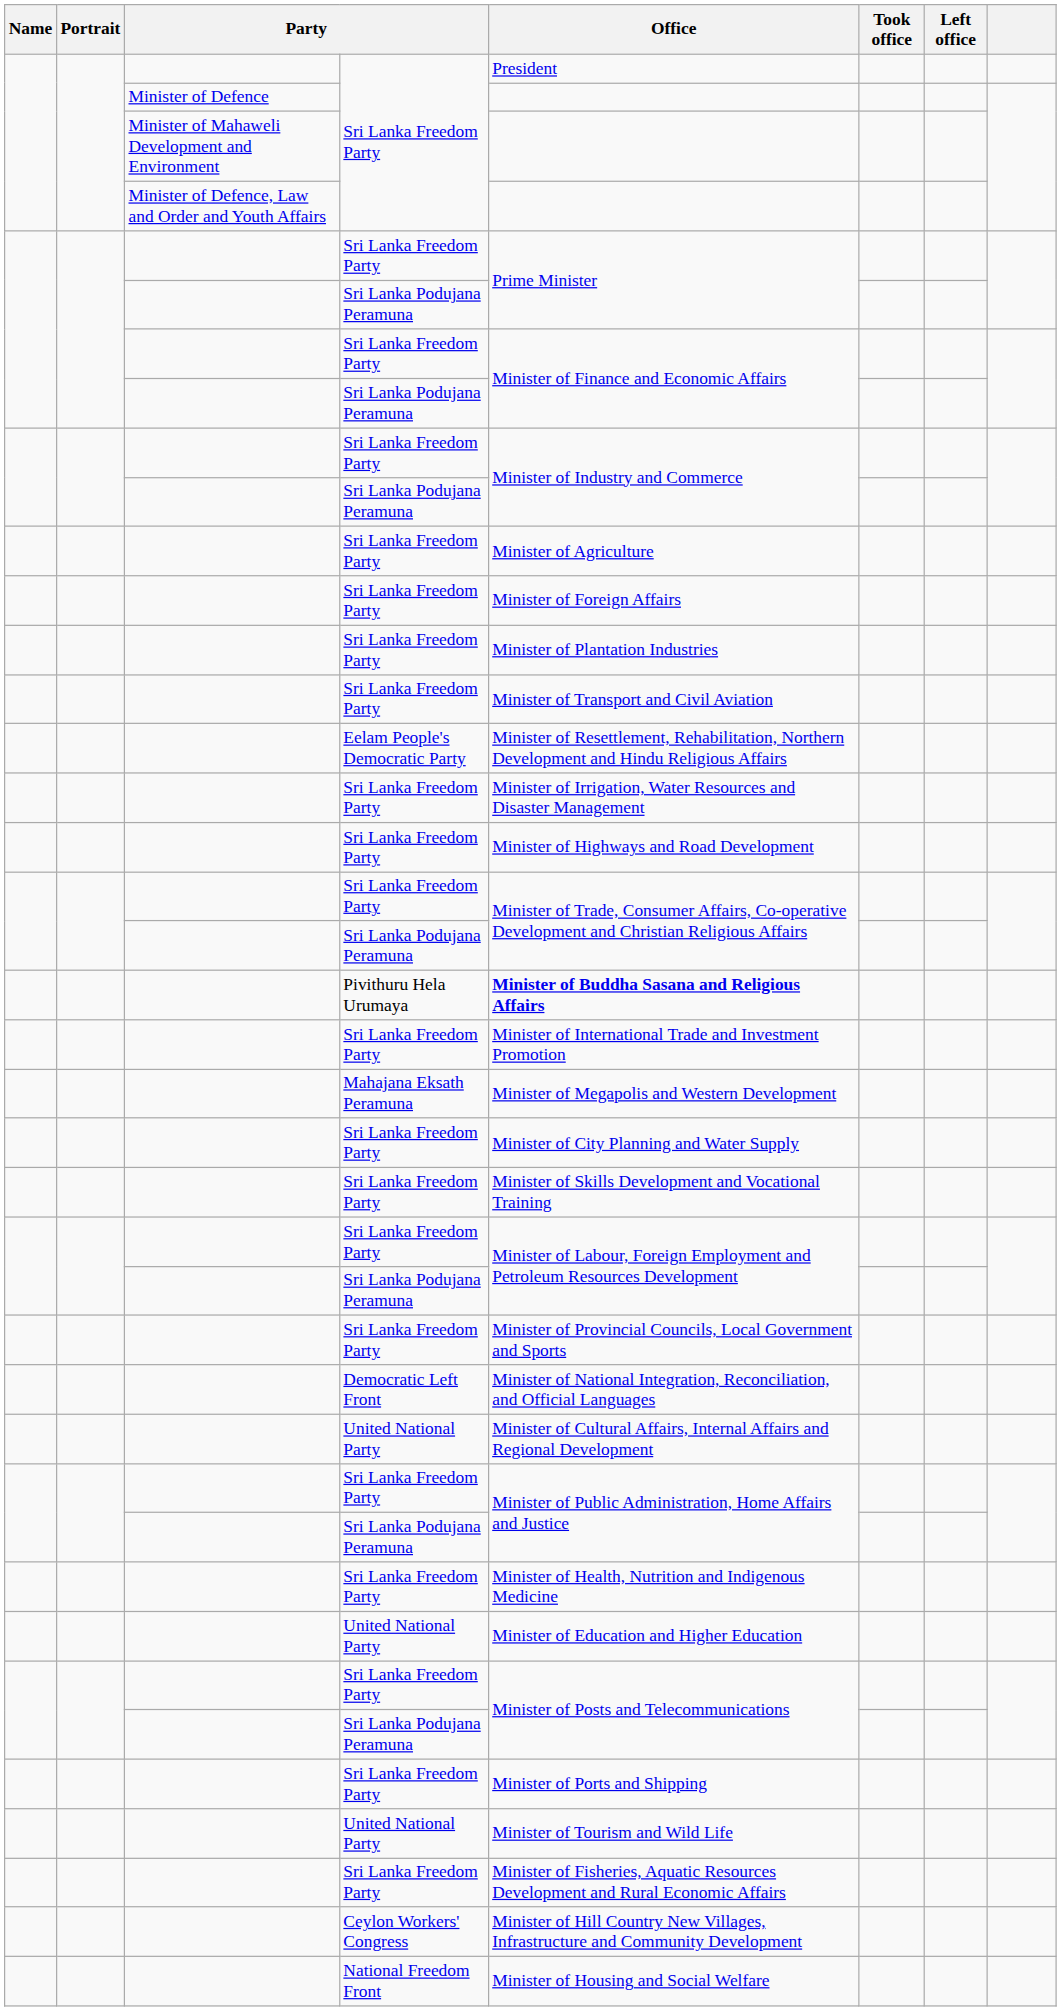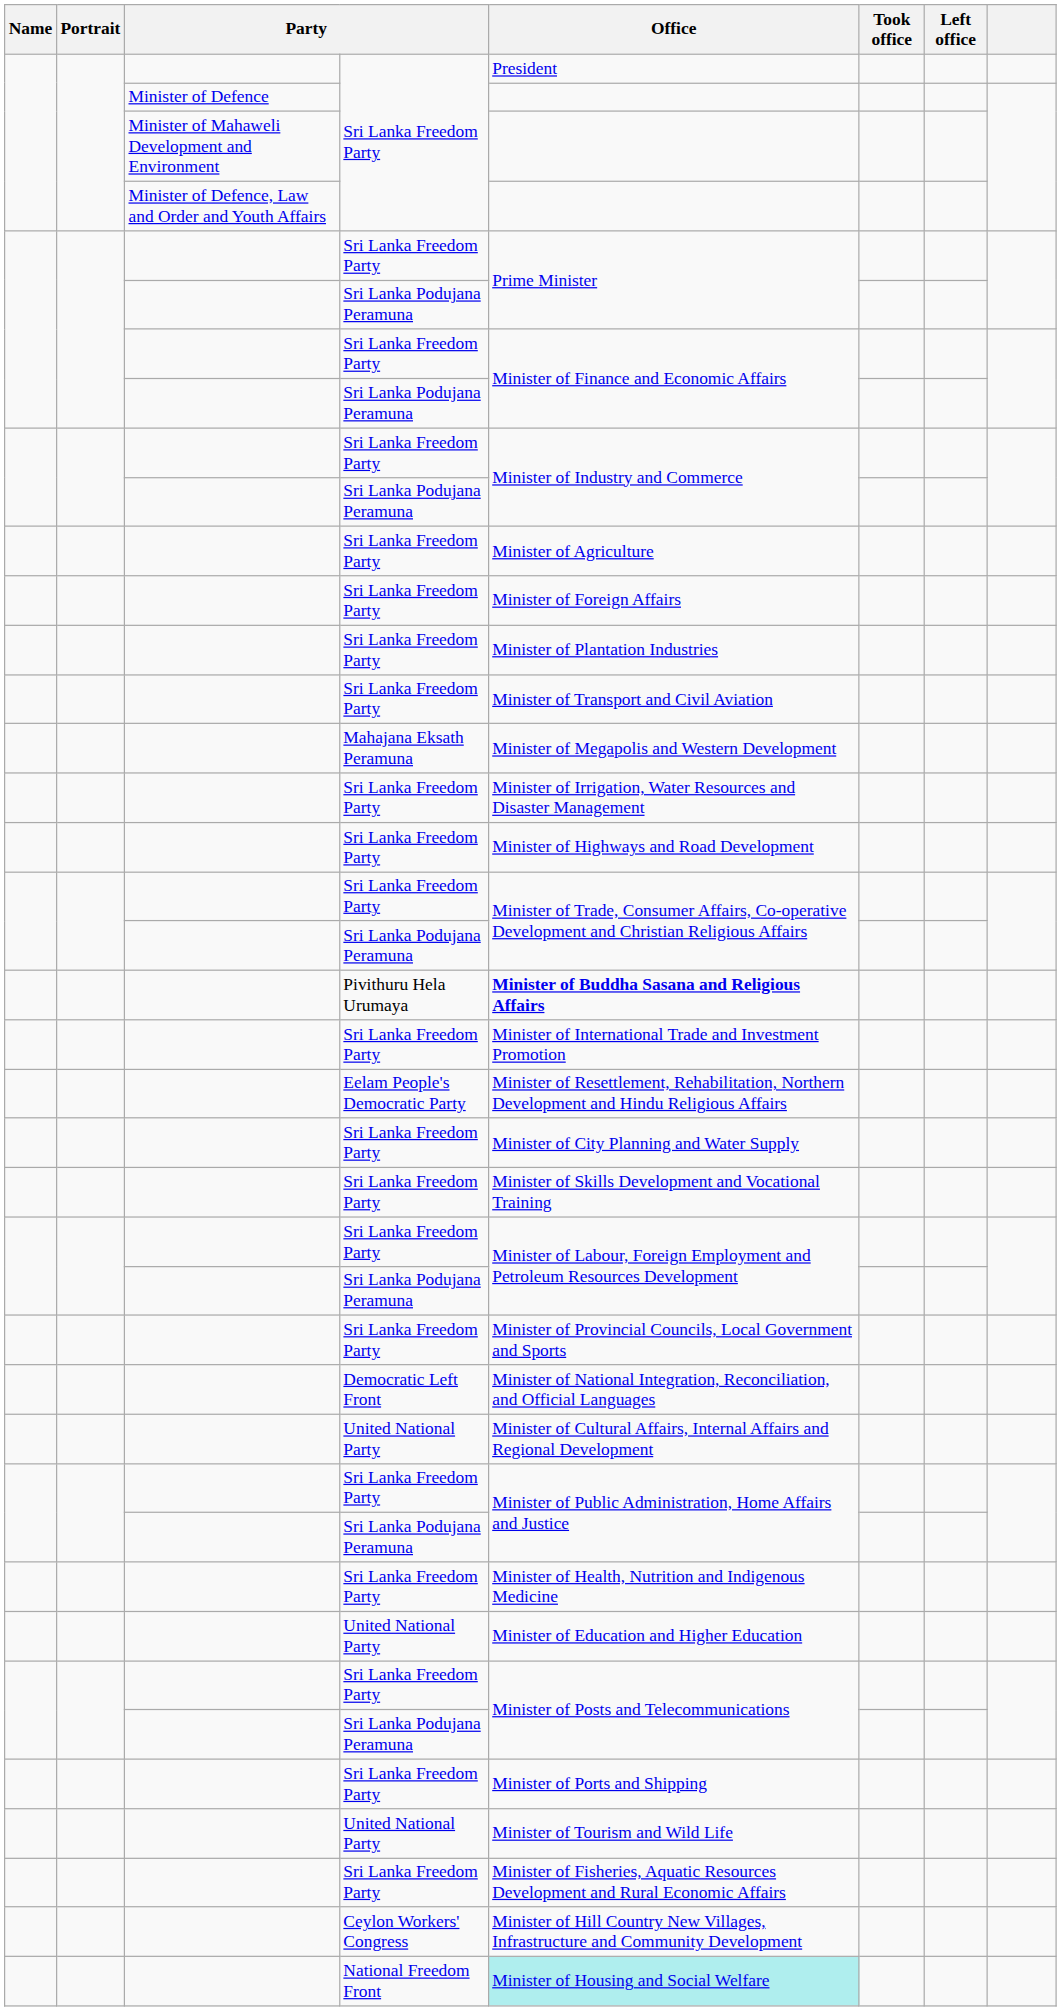rows swapped: (232, 749) <-> (232, 1094)
(631, 1981) no background -> (631, 1981) paleturquoise background
